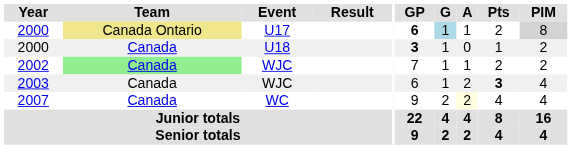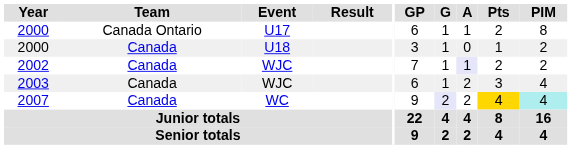(152, 30) khaki background -> (152, 30) no background
(415, 30) bold -> (415, 30) normal
(445, 30) lightblue background -> (445, 30) no background
(543, 30) lightgrey background -> (543, 30) no background
(415, 48) bold -> (415, 48) normal
(152, 65) lightgreen background -> (152, 65) no background
(467, 65) no background -> (467, 65) lavender background
(499, 83) bold -> (499, 83) normal
(445, 100) no background -> (445, 100) lavender background
(467, 100) lightyellow background -> (467, 100) no background
(499, 100) no background -> (499, 100) gold background
(543, 100) no background -> (543, 100) paleturquoise background
